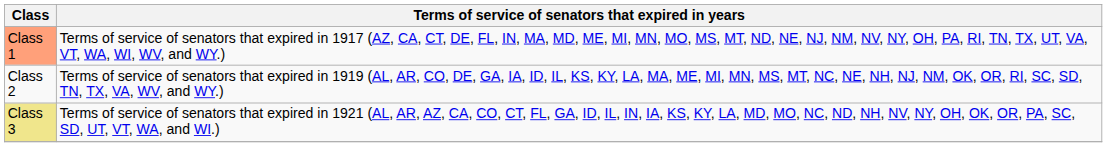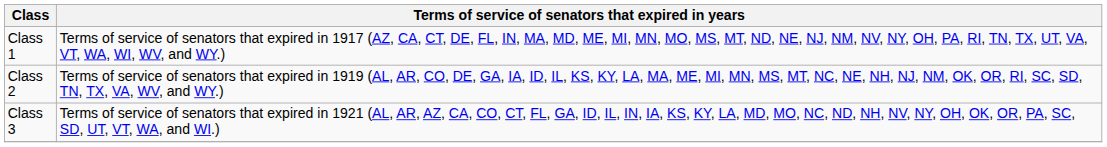(25, 45) lightsalmon background -> (25, 45) no background
(25, 122) khaki background -> (25, 122) no background
